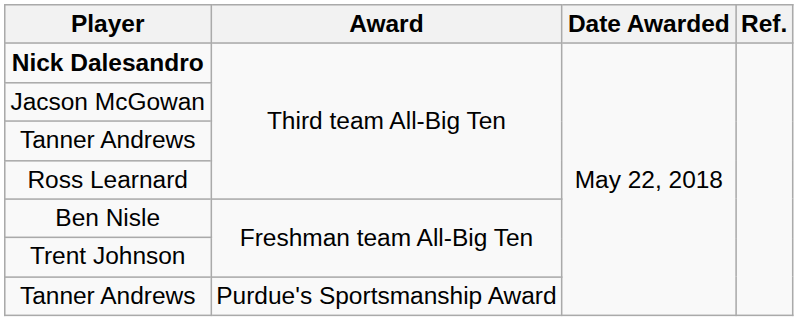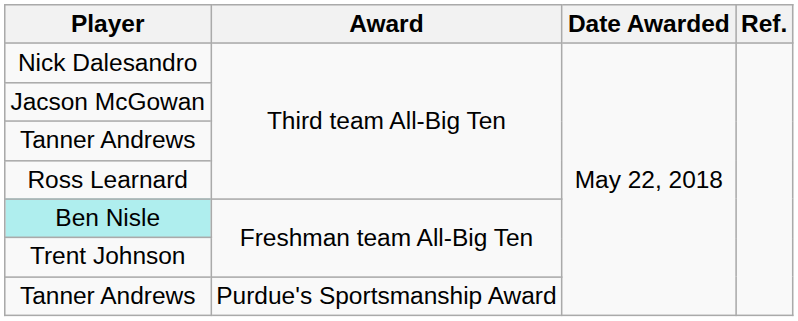(108, 62) bold -> (108, 62) normal
(108, 218) no background -> (108, 218) paleturquoise background
